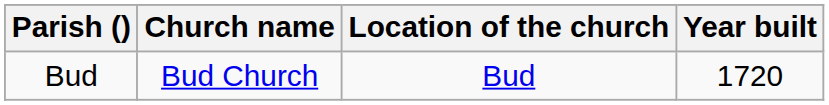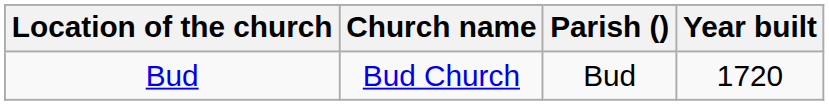columns swapped: (71, 28) <-> (509, 28)
